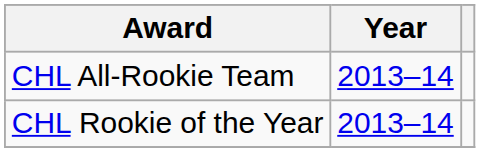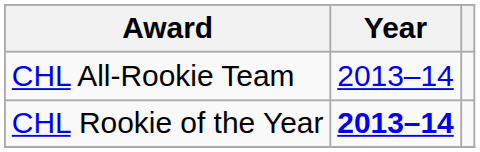(395, 123) normal -> (395, 123) bold
